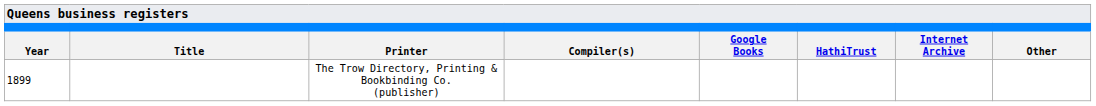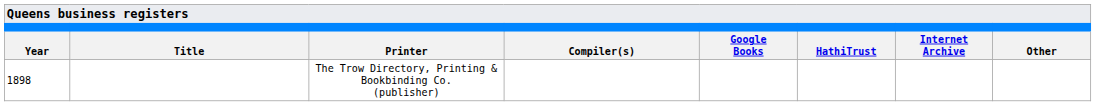(19, 80) 1899 -> (19, 80) 1898
